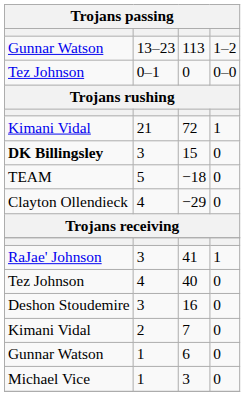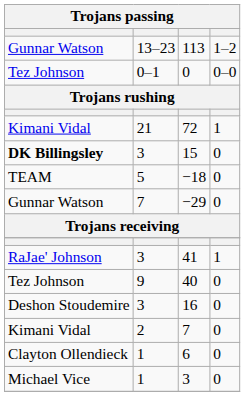(68, 201) Clayton Ollendieck -> (56, 201) Gunnar Watson
(141, 201) 4 -> (141, 201) 7
(141, 281) 4 -> (141, 281) 9
(56, 354) Gunnar Watson -> (68, 354) Clayton Ollendieck
